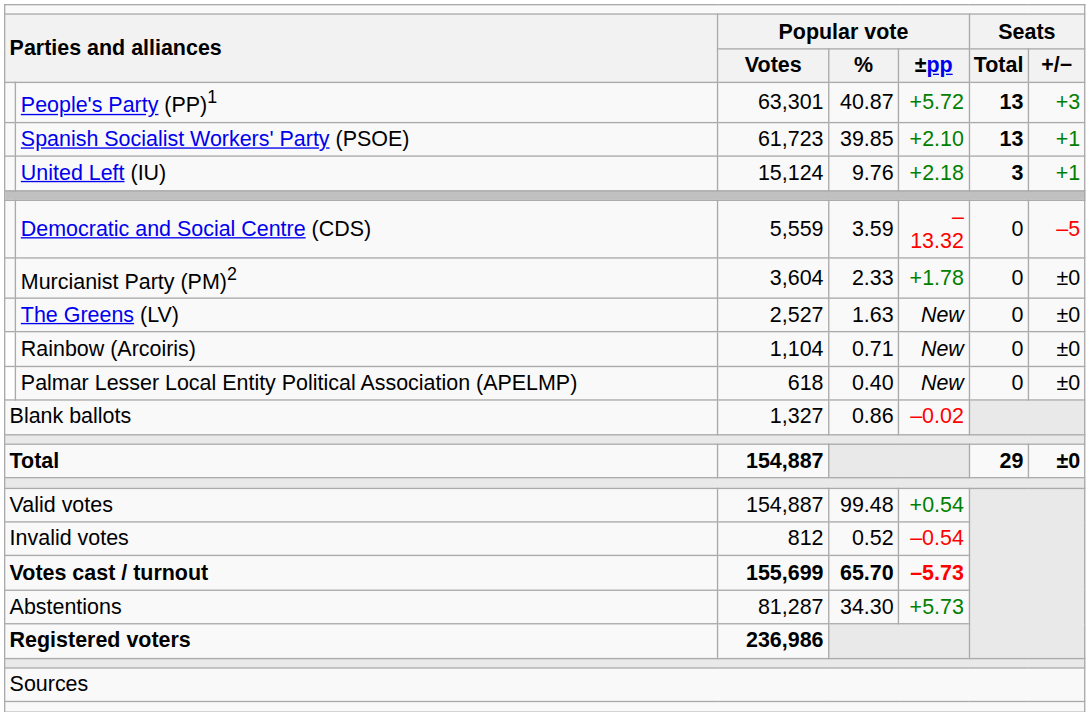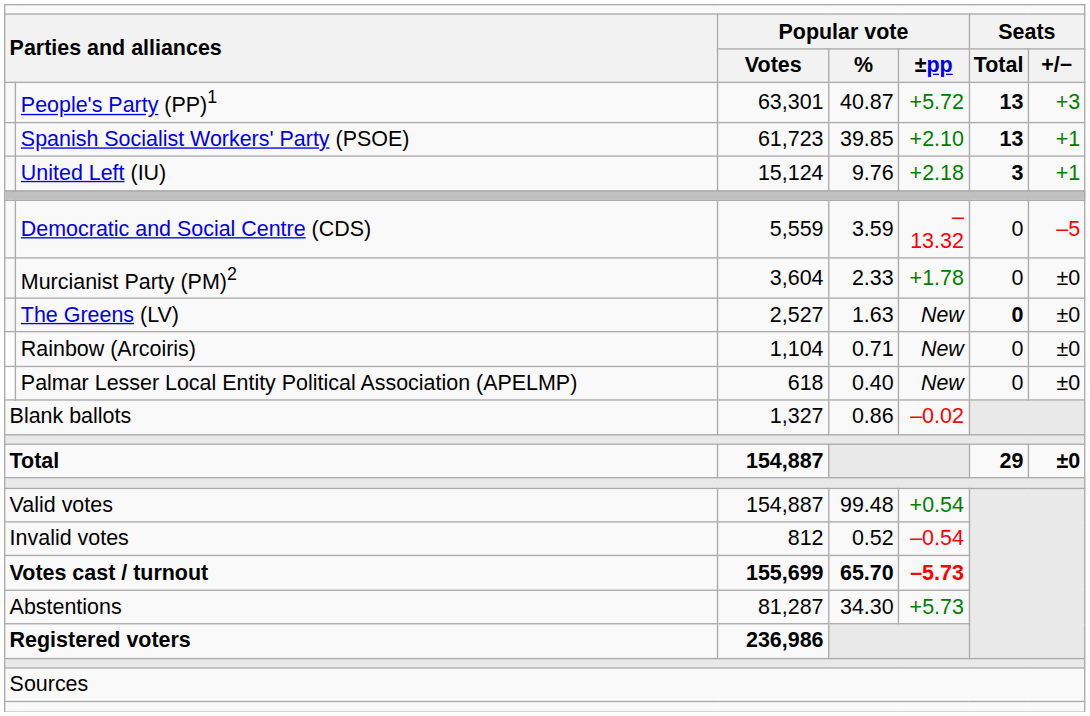(1017, 315) normal -> (1017, 315) bold
